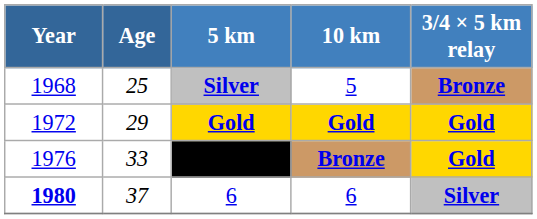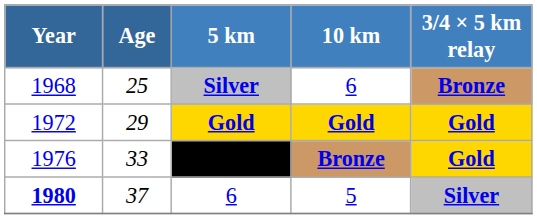(351, 85) 5 -> (351, 85) 6
(351, 195) 6 -> (351, 195) 5
